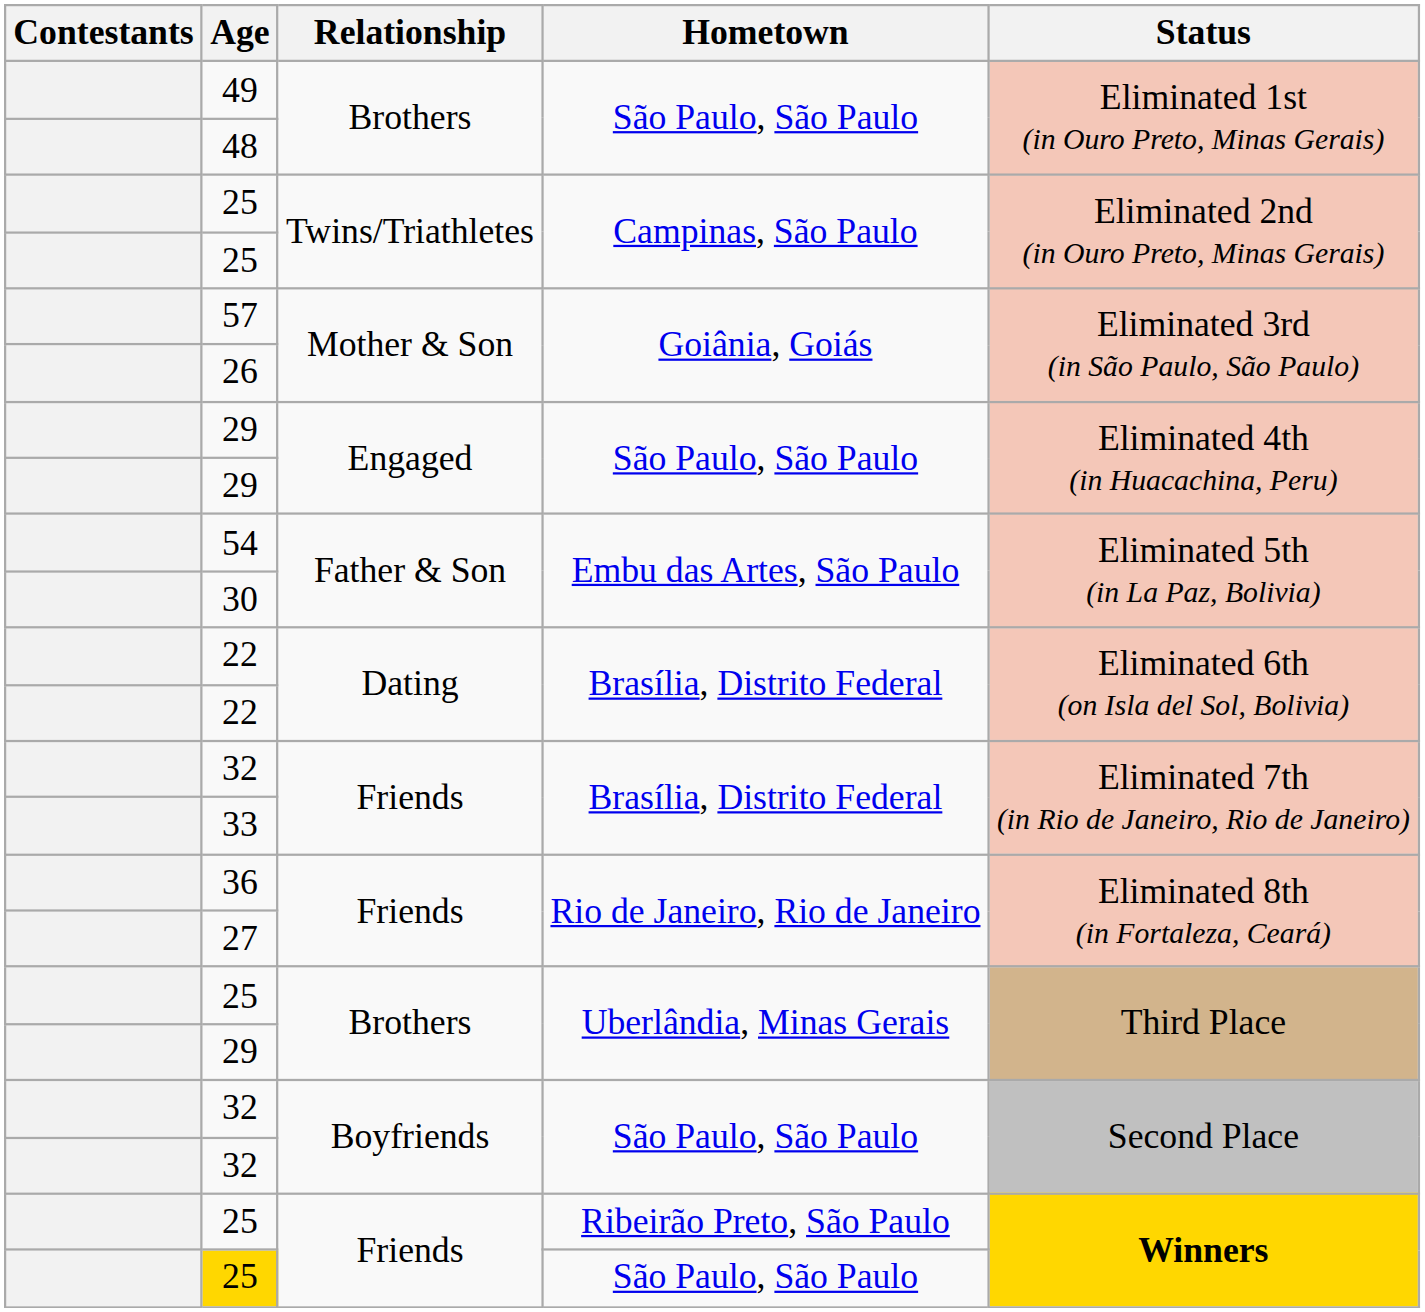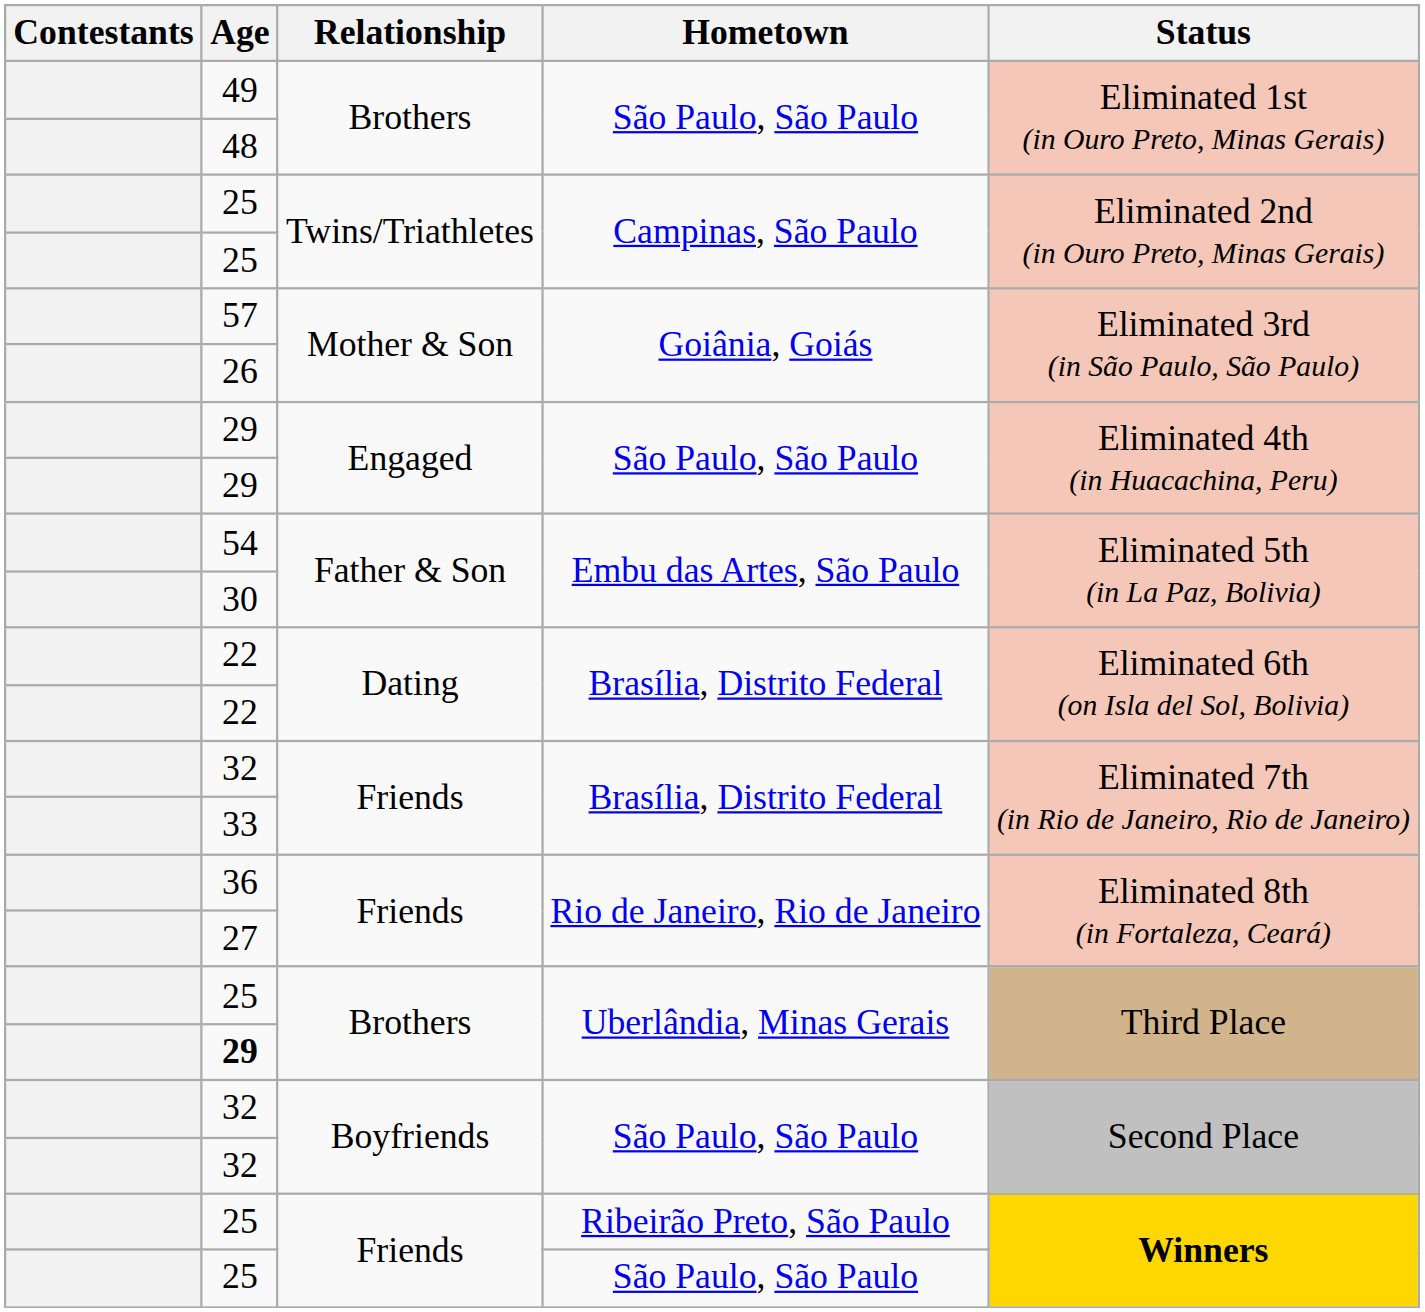(240, 1051) normal -> (240, 1051) bold
(240, 1277) gold background -> (240, 1277) no background
